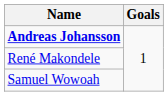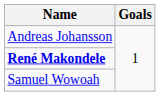(64, 36) bold -> (60, 36) normal
(54, 58) normal -> (56, 58) bold
